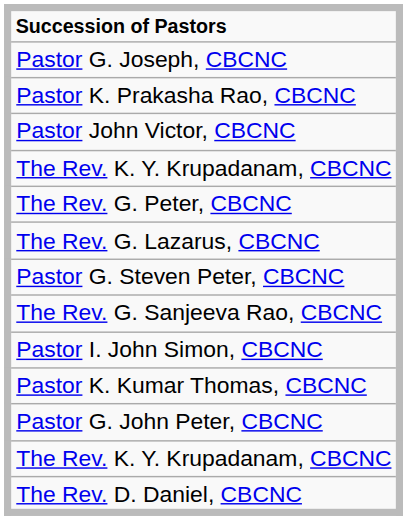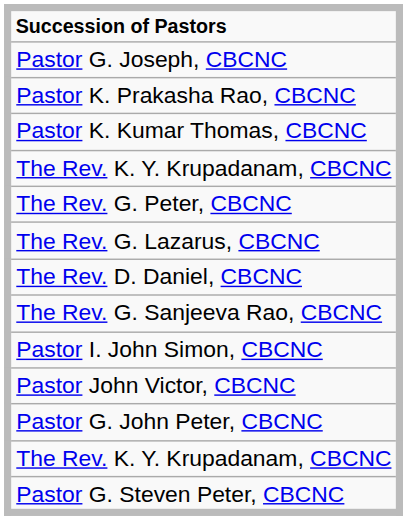(156, 132) Pastor John Victor, CBCNC -> (192, 132) Pastor K. Kumar Thomas, CBCNC
(180, 277) Pastor G. Steven Peter, CBCNC -> (159, 277) The Rev. D. Daniel, CBCNC
(192, 386) Pastor K. Kumar Thomas, CBCNC -> (156, 386) Pastor John Victor, CBCNC
(159, 494) The Rev. D. Daniel, CBCNC -> (180, 494) Pastor G. Steven Peter, CBCNC
